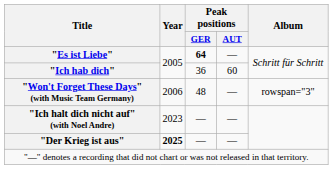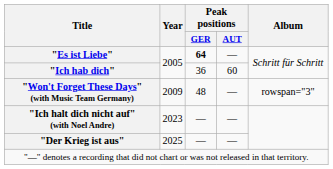(173, 92) 2006 -> (173, 92) 2009
(173, 141) bold -> (173, 141) normal
